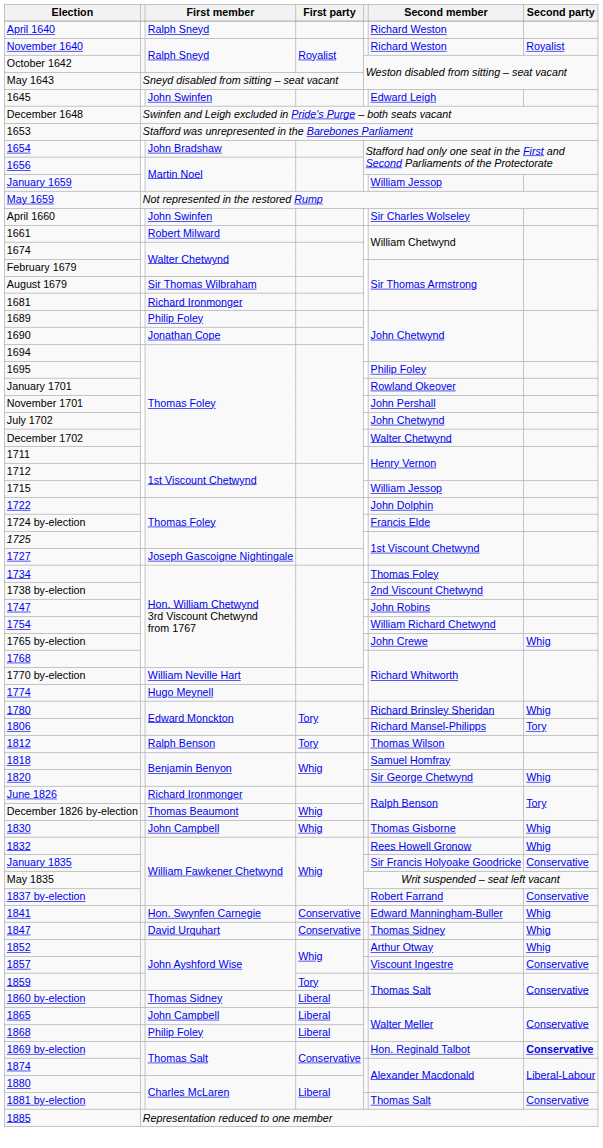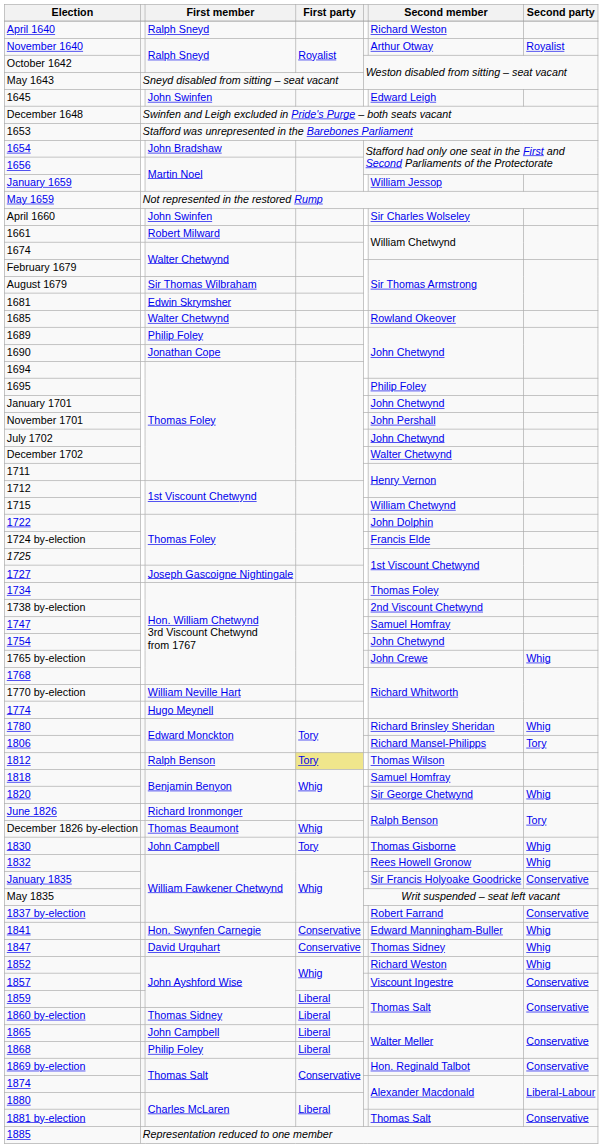(409, 47) Richard Weston -> (402, 47) Arthur Otway
(195, 302) Richard Ironmonger -> (189, 302) Edwin Skrymsher
+ row: (19, 319)
(413, 387) Rowland Okeover -> (408, 404) John Chetwynd
(406, 489) William Jessop -> (413, 506) William Chetwynd
(400, 608) John Robins -> (411, 625) Samuel Homfray
(433, 625) William Richard Chetwynd -> (408, 642) John Chetwynd
(308, 744) no background -> (308, 761) khaki background
(310, 829) Whig -> (308, 846) Tory
(402, 948) Arthur Otway -> (409, 965) Richard Weston
(308, 982) Tory -> (314, 999) Liberal
(560, 1050) bold -> (558, 1067) normal
